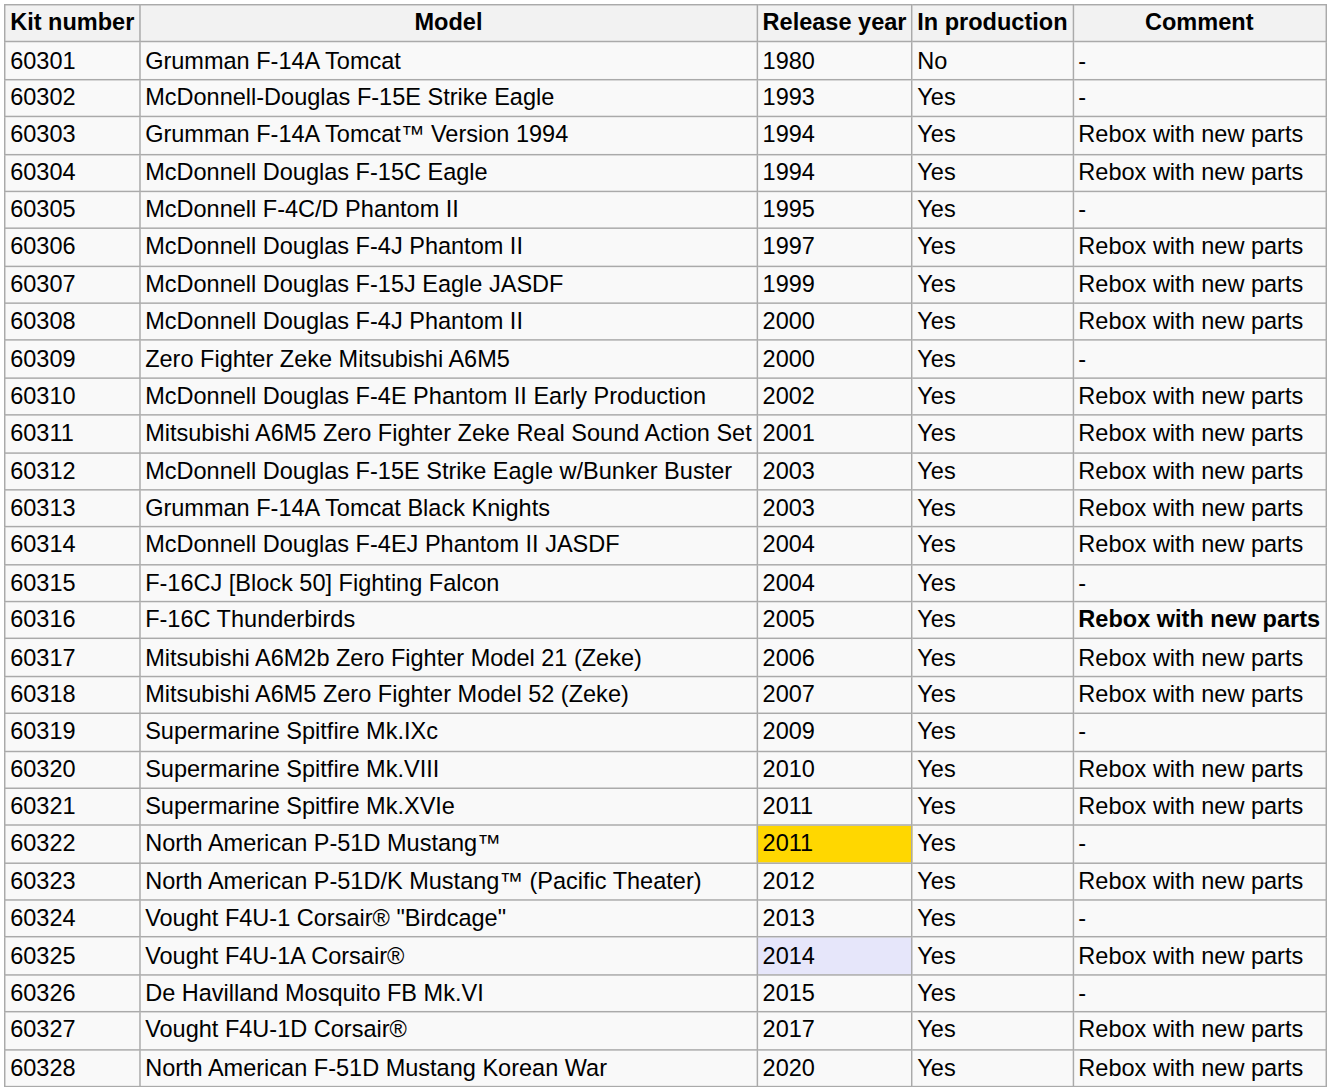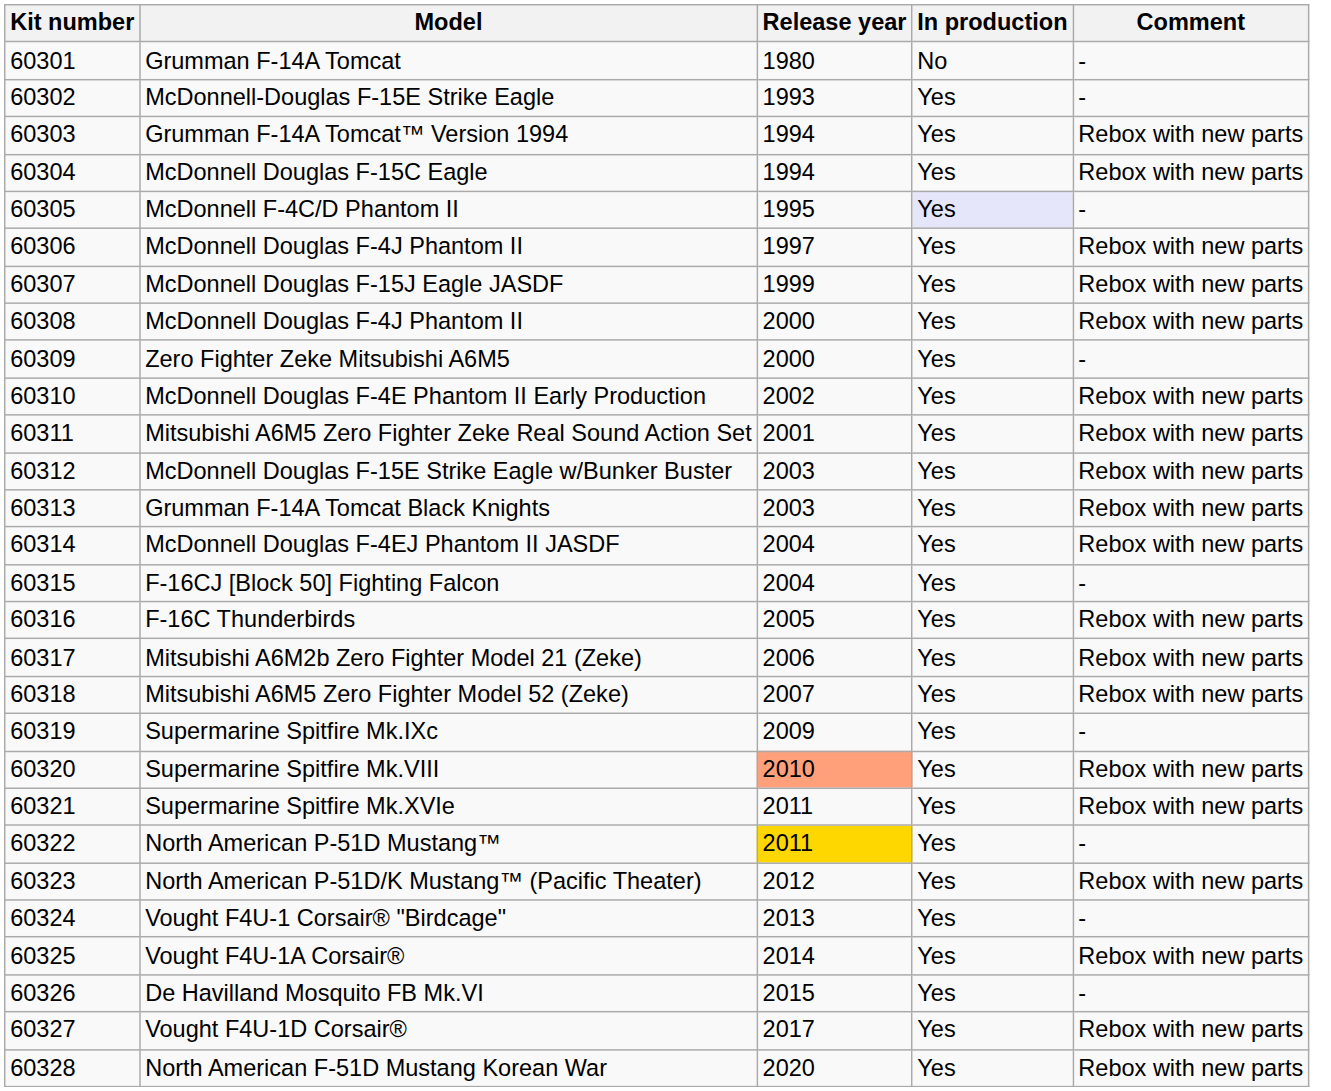(936, 209) no background -> (936, 209) lavender background
(1199, 619) bold -> (1191, 619) normal
(789, 769) no background -> (789, 769) lightsalmon background
(789, 955) lavender background -> (789, 955) no background
